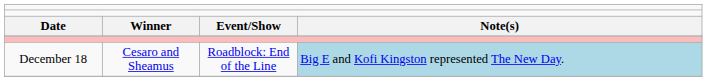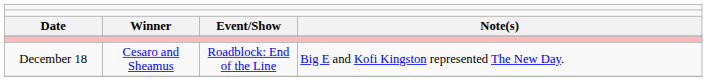(432, 59) lightblue background -> (432, 59) no background
